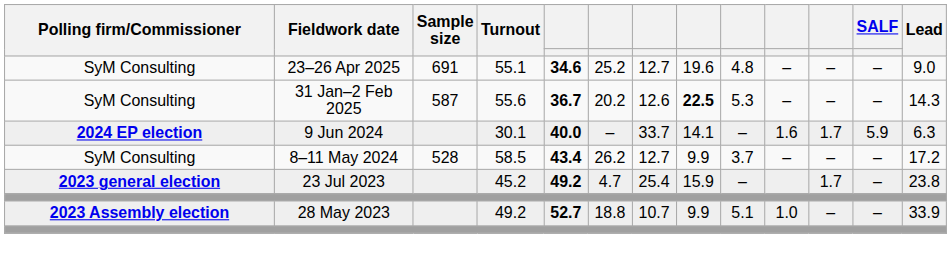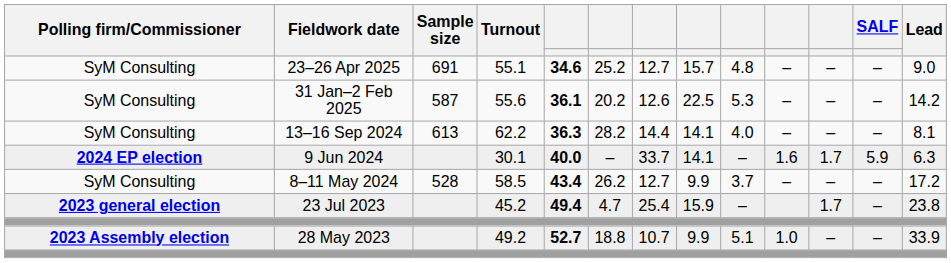(698, 68) 19.6 -> (698, 68) 15.7
(566, 100) 36.7 -> (566, 100) 36.1
(698, 100) bold -> (698, 100) normal
(924, 100) 14.3 -> (924, 100) 14.2
+ row: (344, 133)
(566, 181) 49.2 -> (566, 206) 49.4
